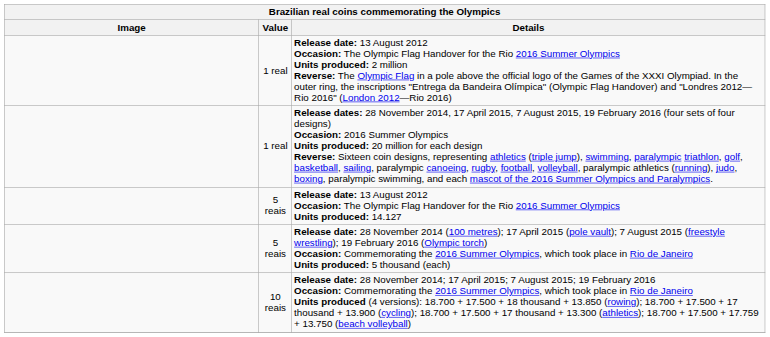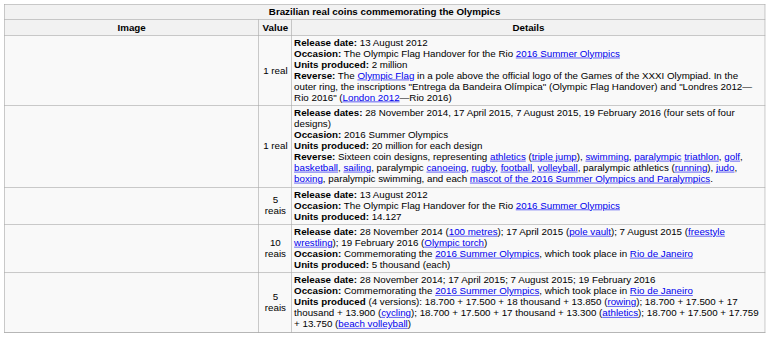(275, 248) 5 reais -> (275, 248) 10 reais
(275, 302) 10 reais -> (275, 302) 5 reais
